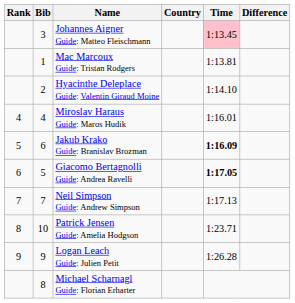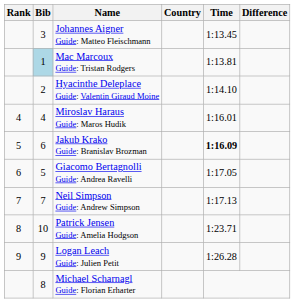(221, 34) pink background -> (221, 34) no background
(43, 62) no background -> (43, 62) lightblue background
(221, 173) bold -> (221, 173) normal
